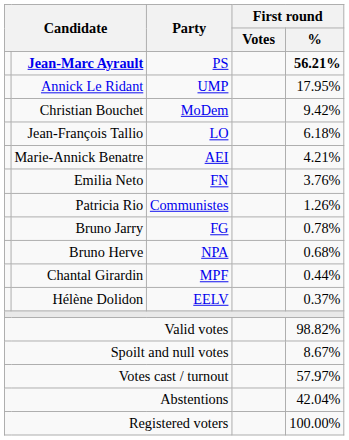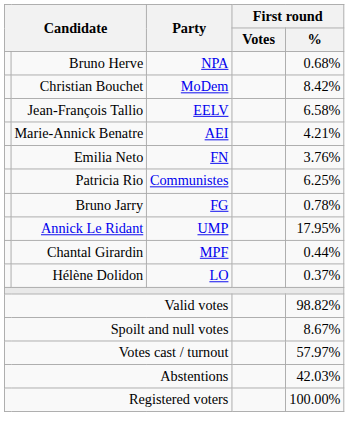- row: (85, 63)
rows swapped: (92, 87) <-> (106, 252)
(322, 110) 9.42% -> (322, 87) 8.42%
(219, 134) LO -> (211, 110) EELV
(322, 134) 6.18% -> (322, 110) 6.58%
(322, 204) 1.26% -> (322, 181) 6.25%
(211, 299) EELV -> (219, 275) LO
(318, 400) 42.04% -> (318, 376) 42.03%
